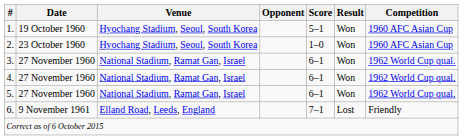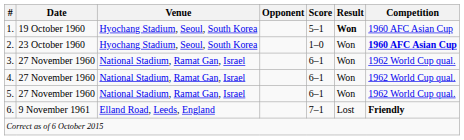(346, 29) normal -> (347, 29) bold
(411, 45) normal -> (413, 45) bold
(385, 110) normal -> (386, 110) bold
